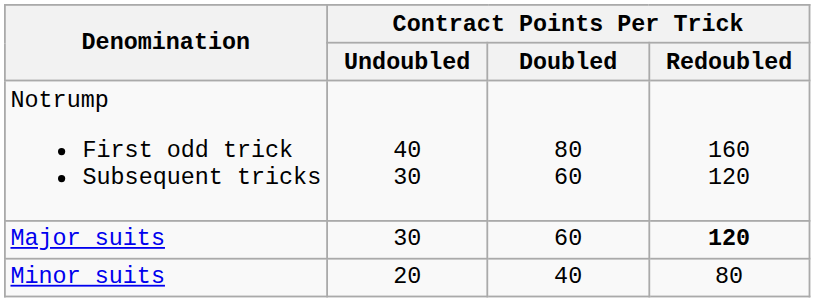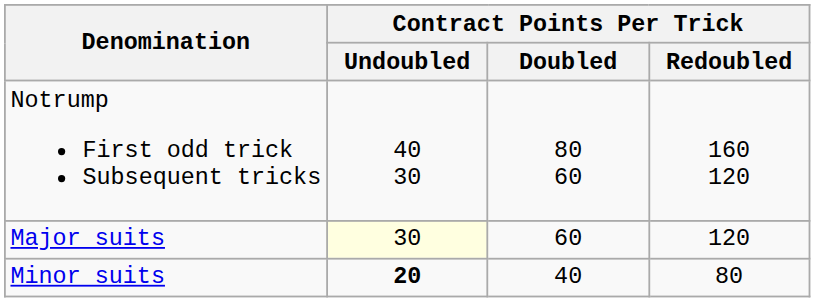(407, 239) no background -> (407, 239) lightyellow background
(729, 239) bold -> (729, 239) normal
(407, 277) normal -> (407, 277) bold
